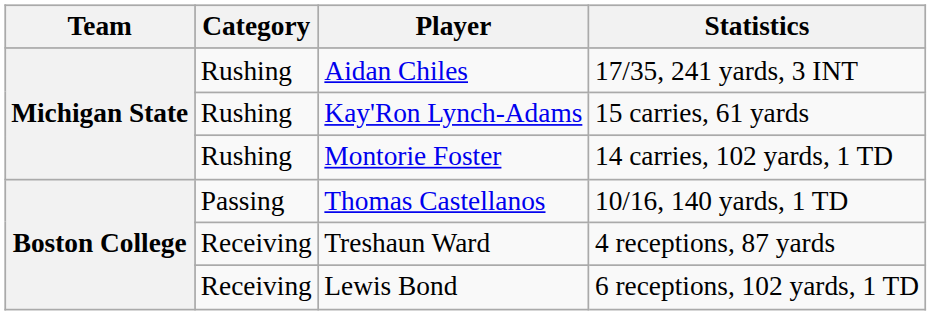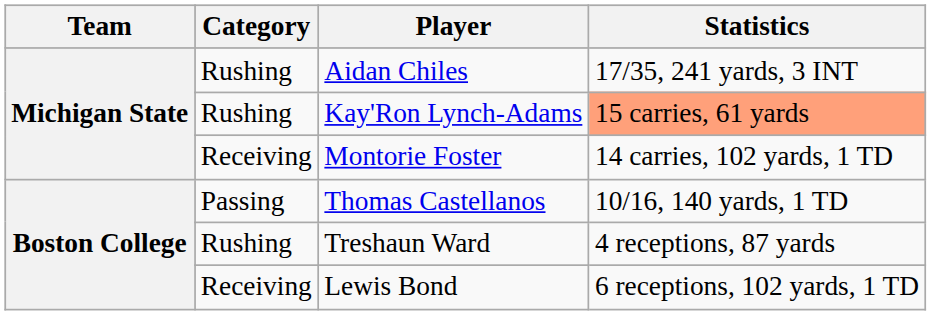(702, 113) no background -> (702, 113) lightsalmon background
(246, 156) Rushing -> (256, 156) Receiving
(256, 243) Receiving -> (246, 243) Rushing
